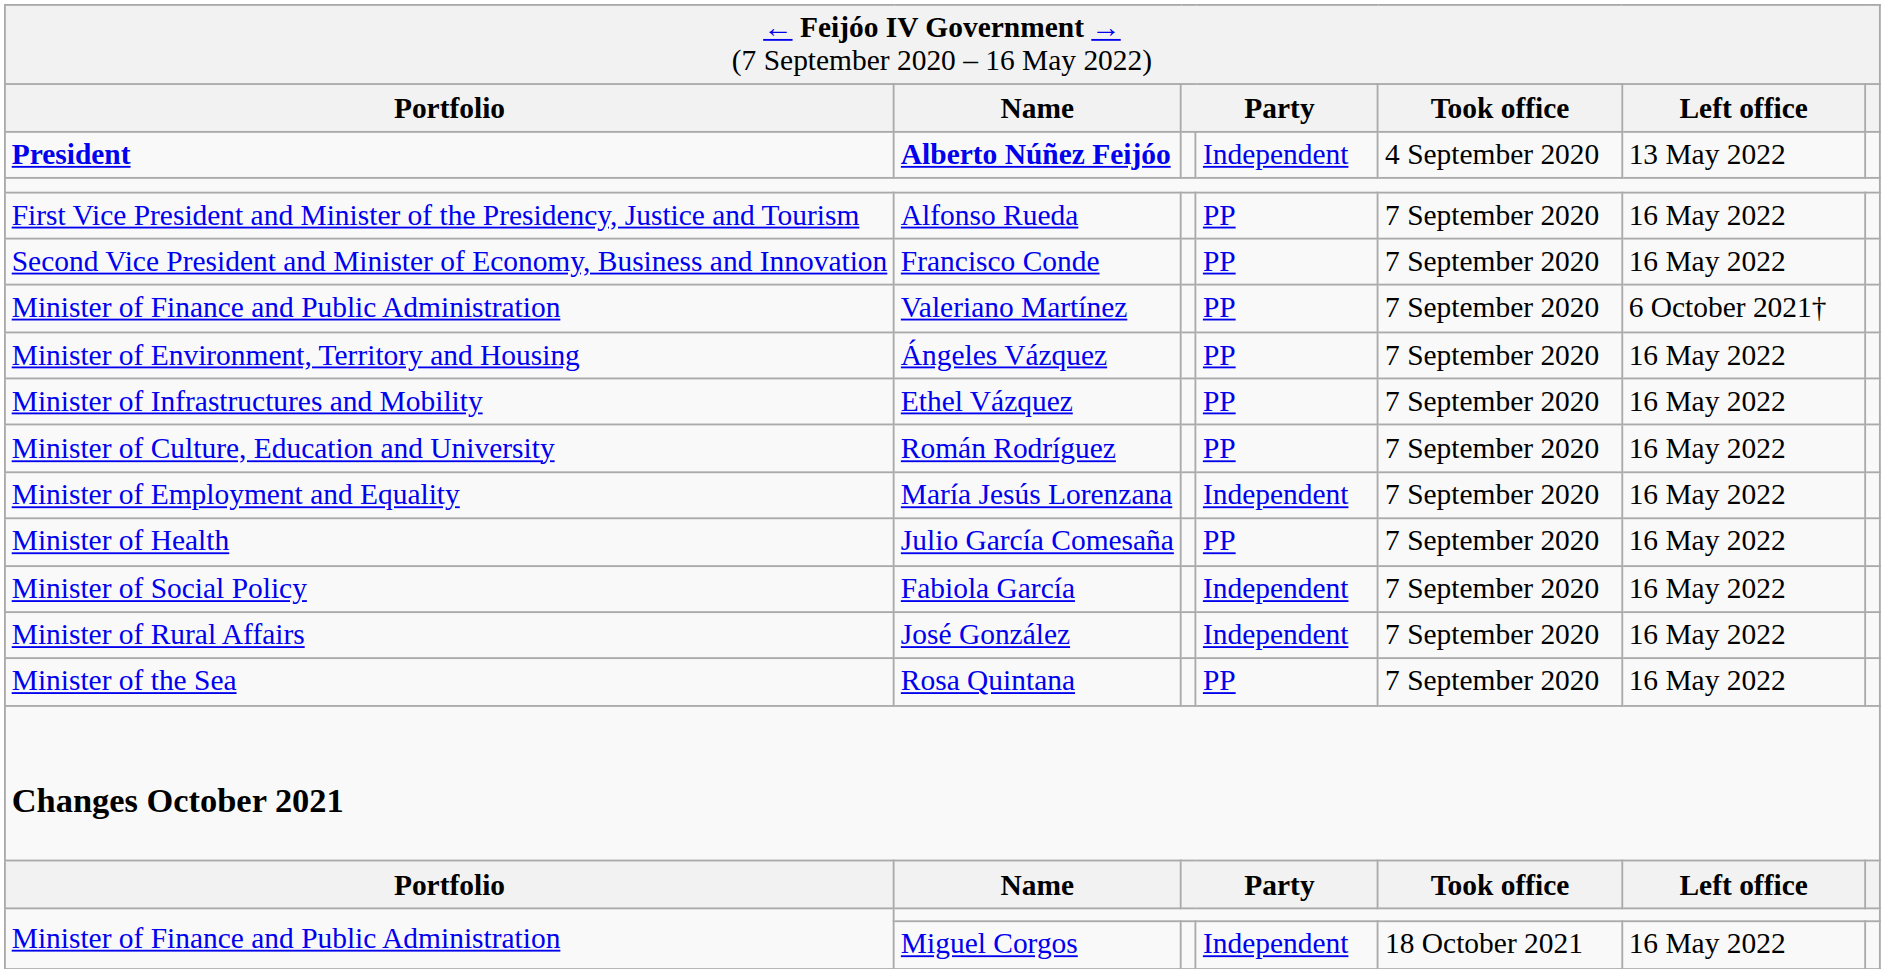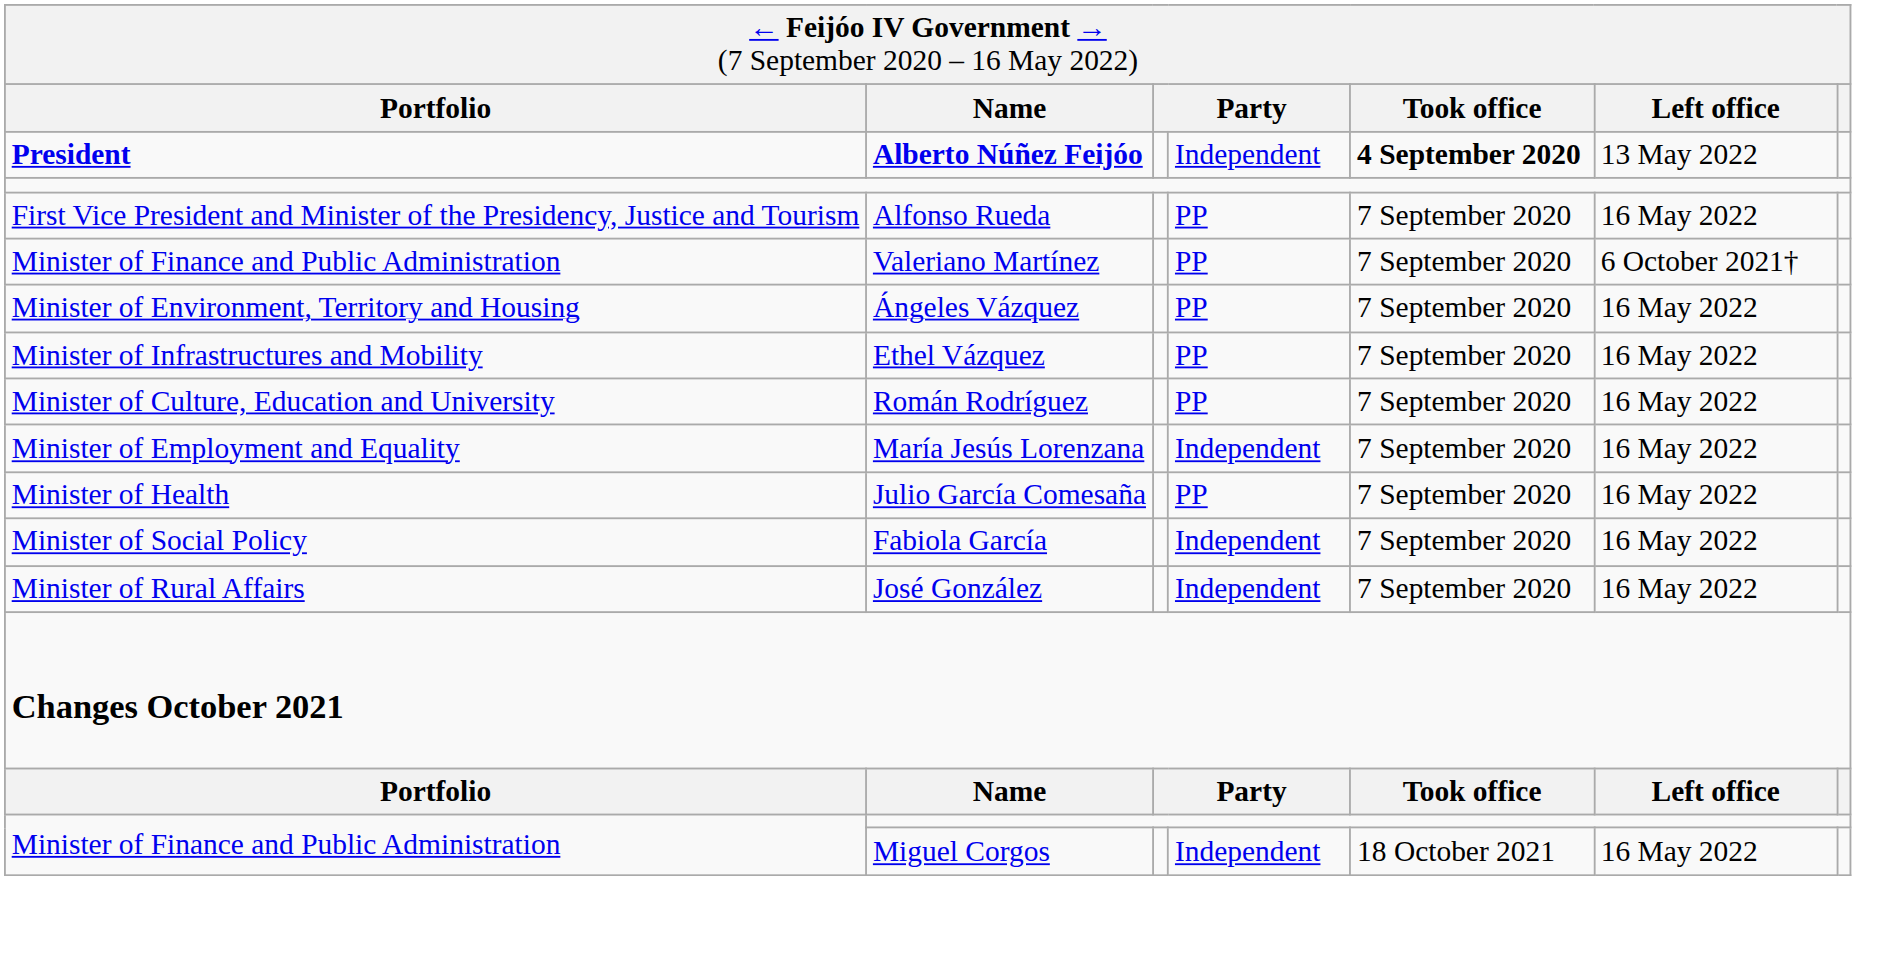(1492, 154) normal -> (1469, 154) bold
- row: (449, 261)
- row: (124, 681)
